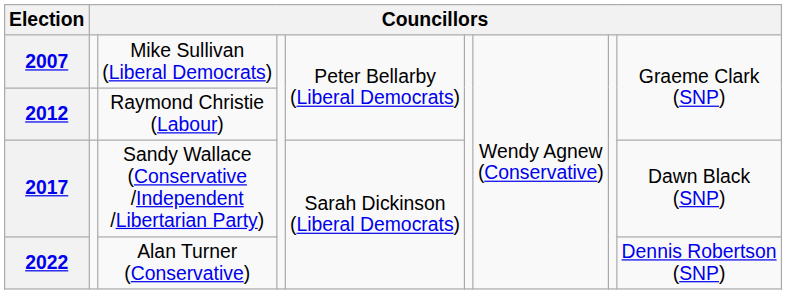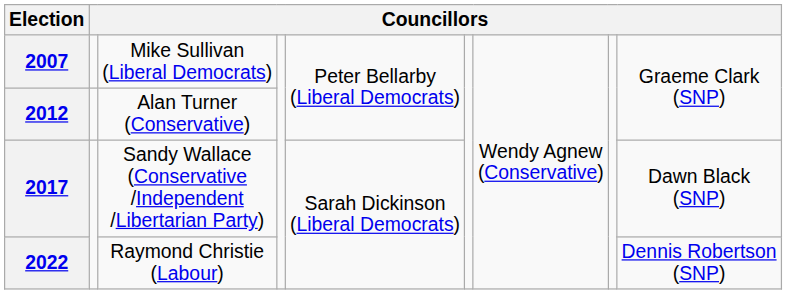(187, 113) Raymond Christie (Labour) -> (187, 113) Alan Turner (Conservative)
(187, 262) Alan Turner (Conservative) -> (187, 262) Raymond Christie (Labour)
